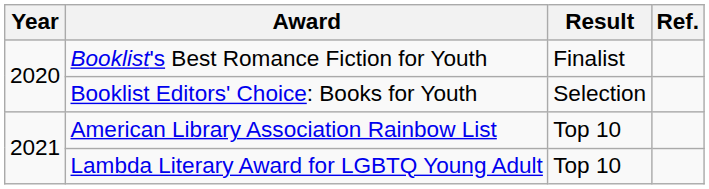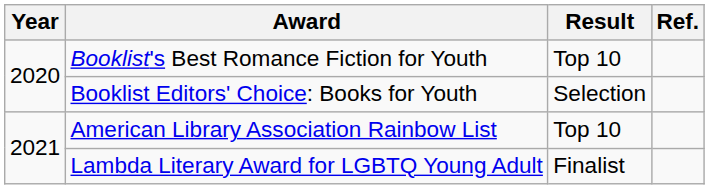(589, 58) Finalist -> (587, 58) Top 10
(587, 165) Top 10 -> (589, 165) Finalist
